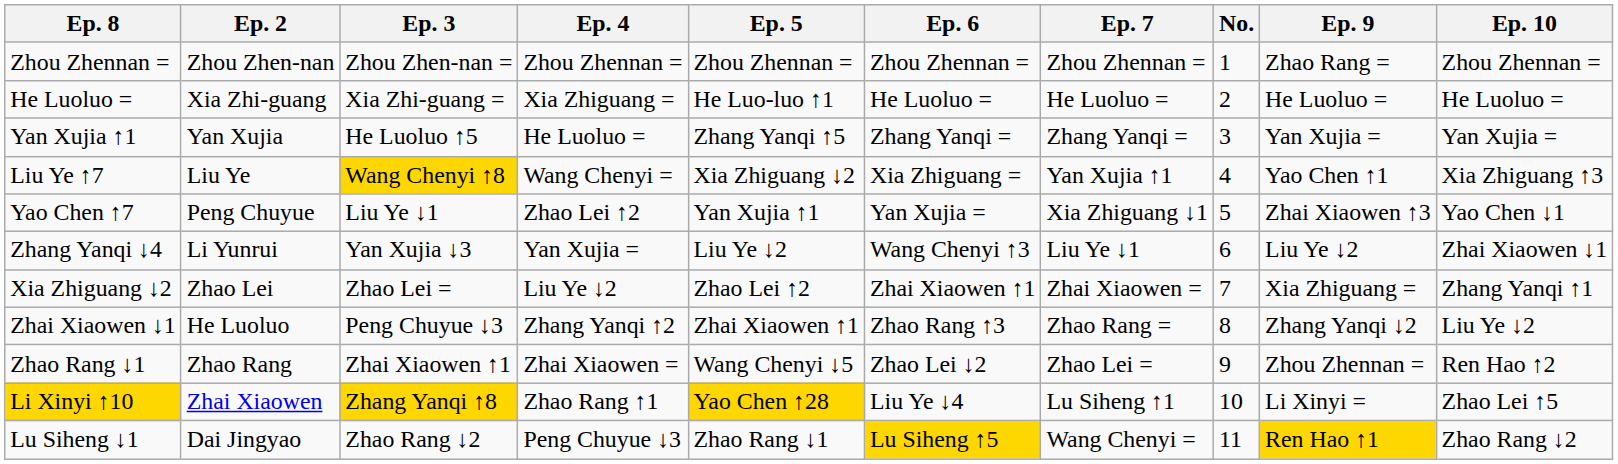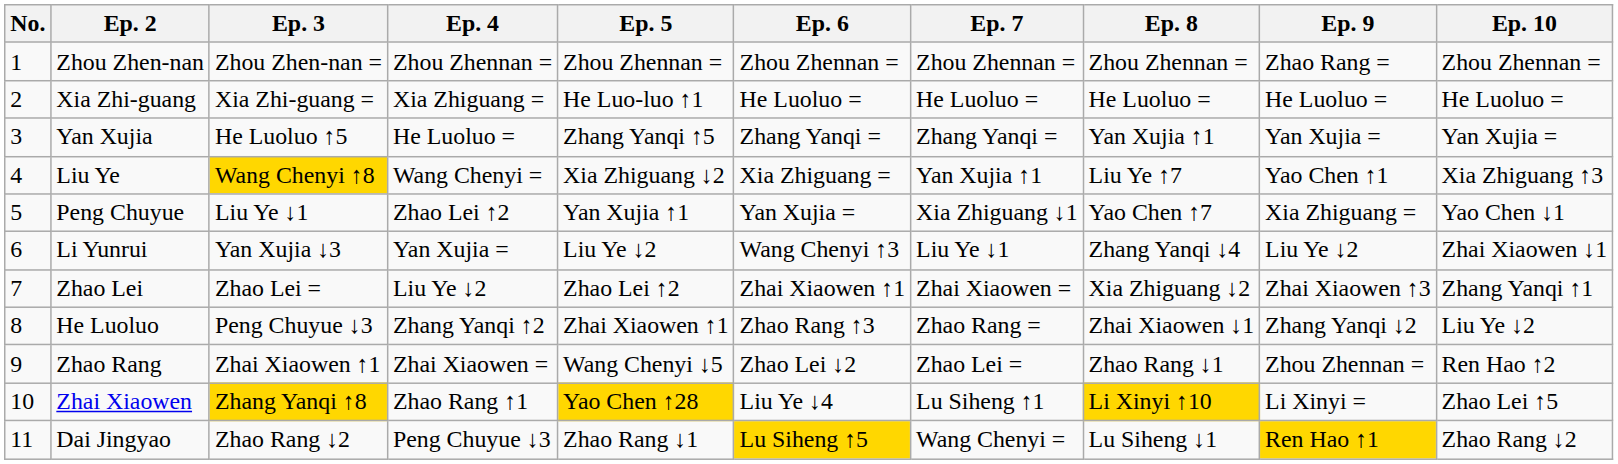columns swapped: (1237, 23) <-> (93, 23)
(1348, 212) Zhai Xiaowen ↑3 -> (1341, 212) Xia Zhiguang =
(1341, 288) Xia Zhiguang = -> (1348, 288) Zhai Xiaowen ↑3
